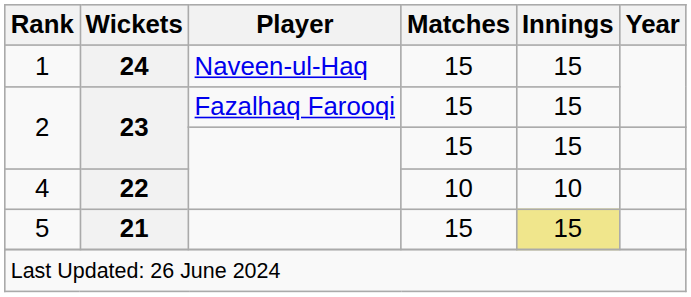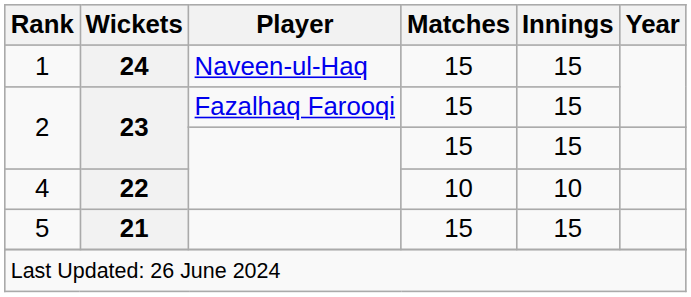(568, 229) khaki background -> (568, 229) no background
